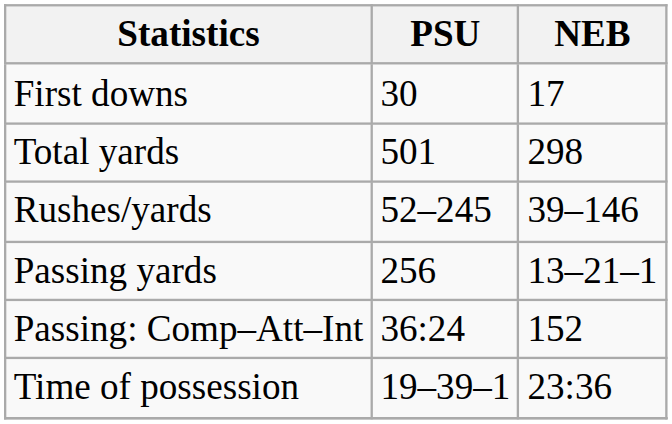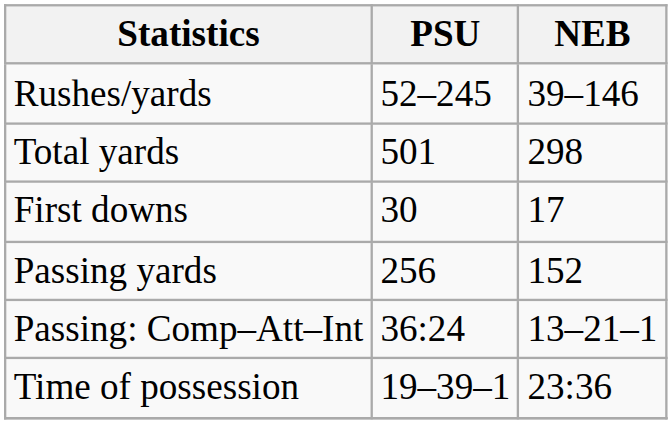rows swapped: (101, 92) <-> (113, 210)
(592, 269) 13–21–1 -> (555, 269) 152
(555, 328) 152 -> (592, 328) 13–21–1
